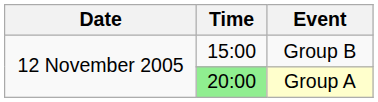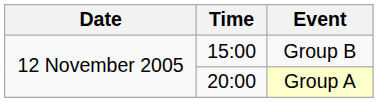(232, 81) lightgreen background -> (232, 81) no background
